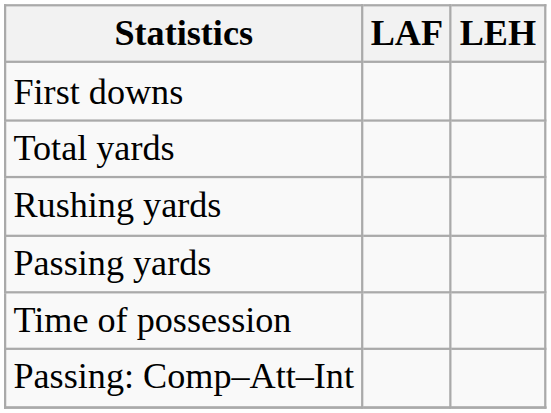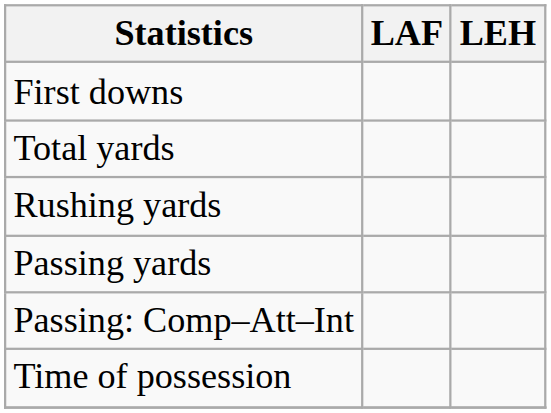rows swapped: (184, 377) <-> (152, 320)
